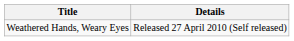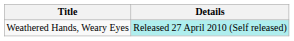(210, 28) no background -> (210, 28) paleturquoise background
